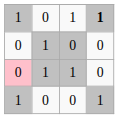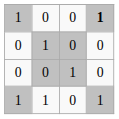(73, 18) 1 -> (73, 18) 0
(18, 72) pink background -> (18, 72) no background
(45, 72) 1 -> (45, 72) 0
(45, 100) 0 -> (45, 100) 1
